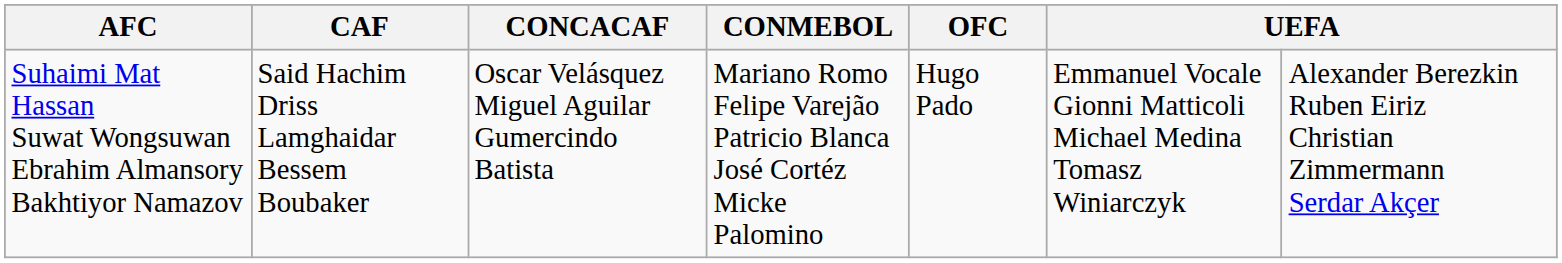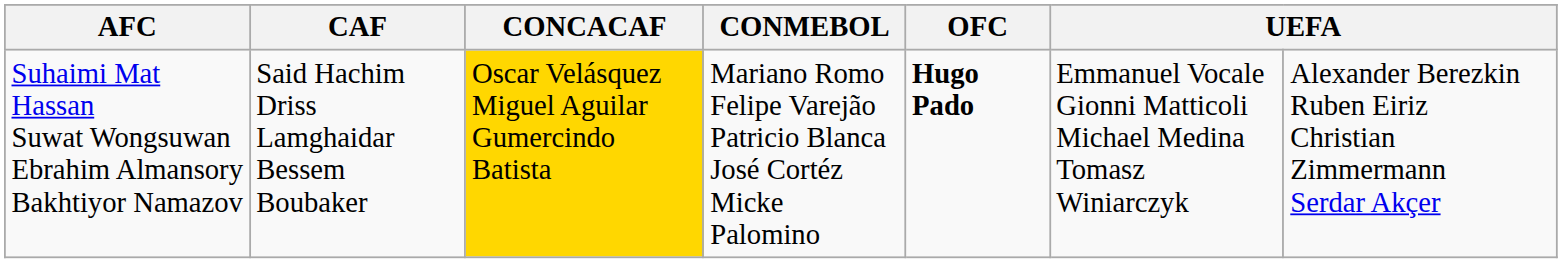(569, 120) no background -> (567, 120) gold background
(948, 88) normal -> (946, 88) bold
